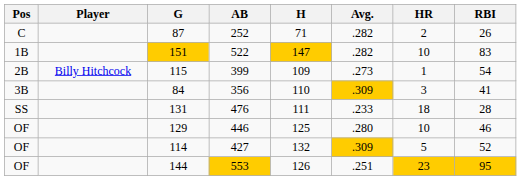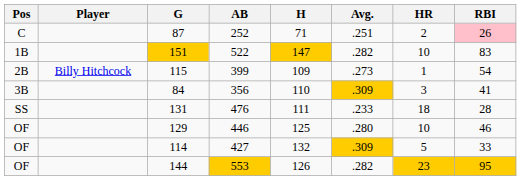(362, 33) .282 -> (362, 33) .251
(485, 33) no background -> (485, 33) pink background
(485, 147) 52 -> (485, 147) 33
(362, 166) .251 -> (362, 166) .282
